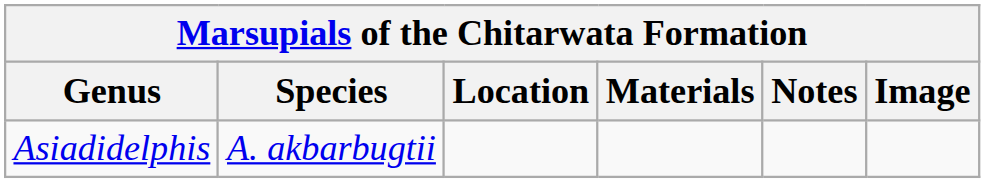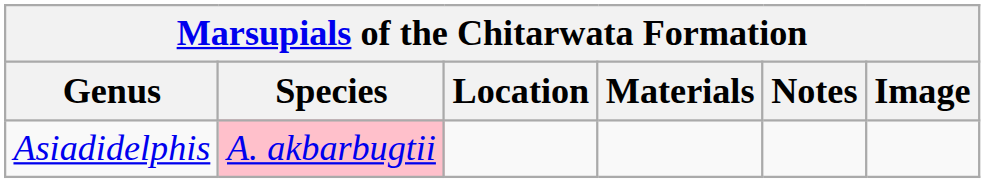(331, 147) no background -> (331, 147) pink background
